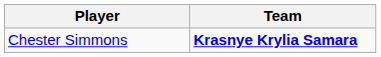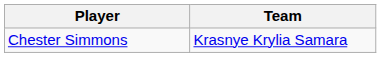(275, 40) bold -> (270, 40) normal
